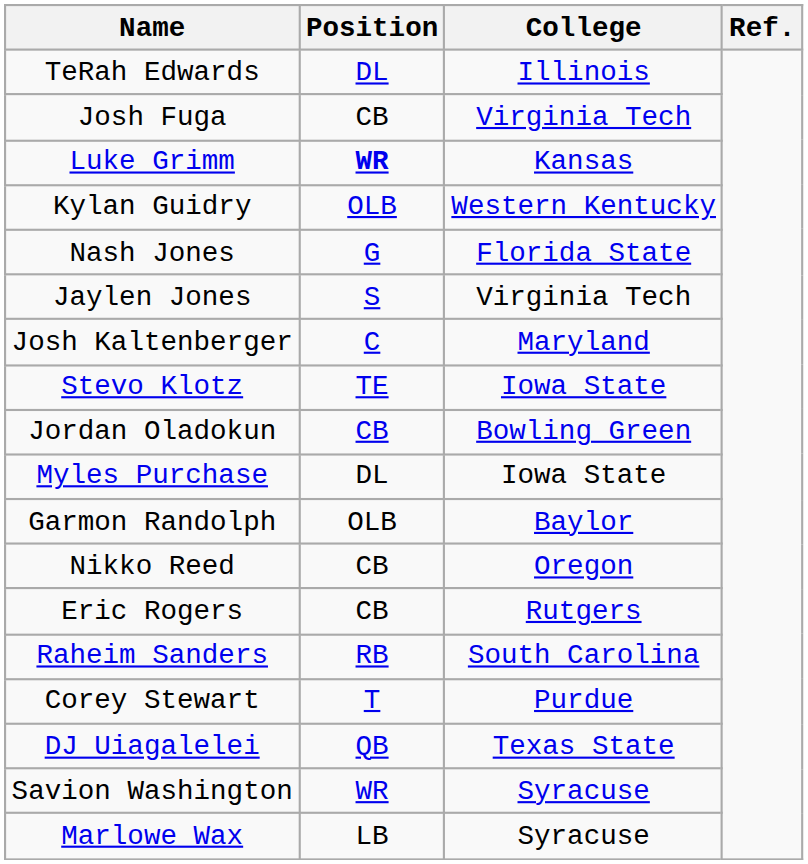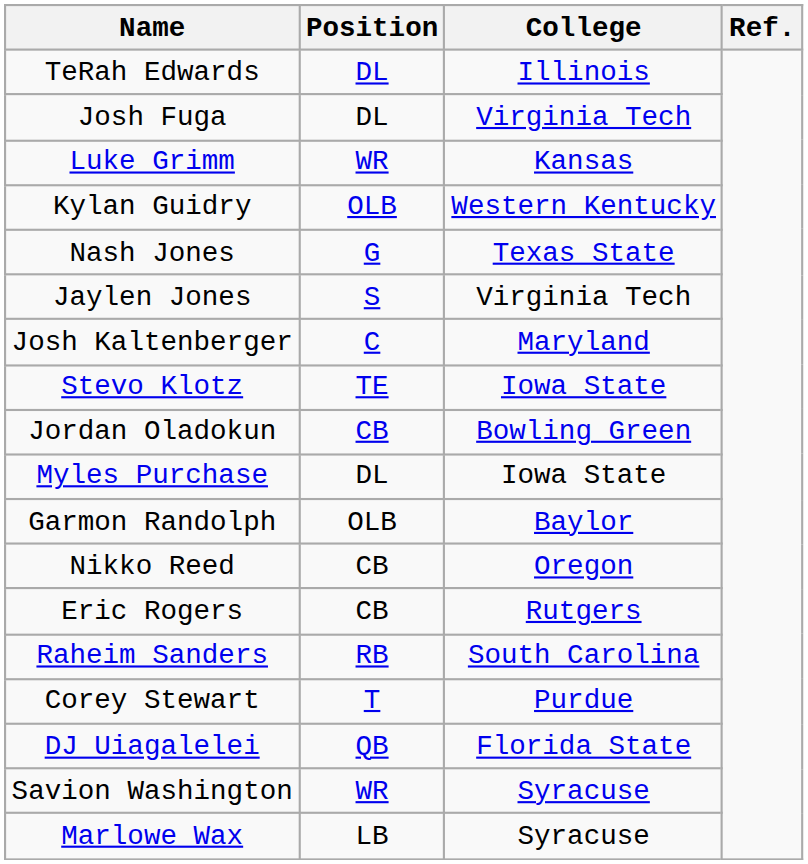(372, 117) CB -> (372, 117) DL
(372, 162) bold -> (372, 162) normal
(584, 252) Florida State -> (584, 252) Texas State
(584, 746) Texas State -> (584, 746) Florida State
